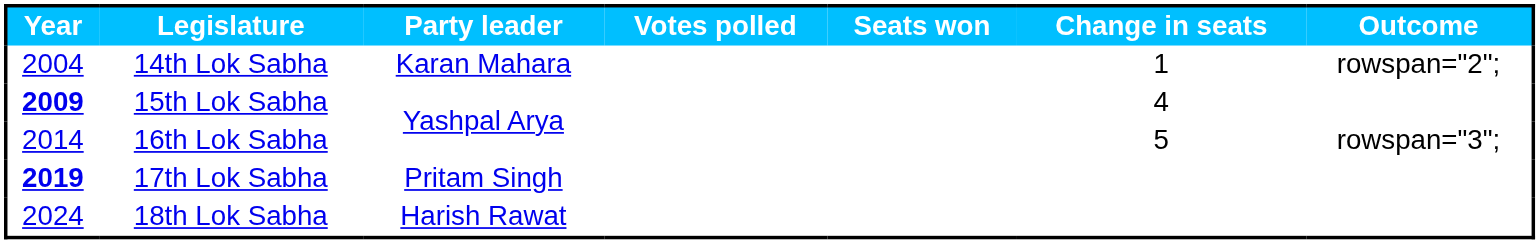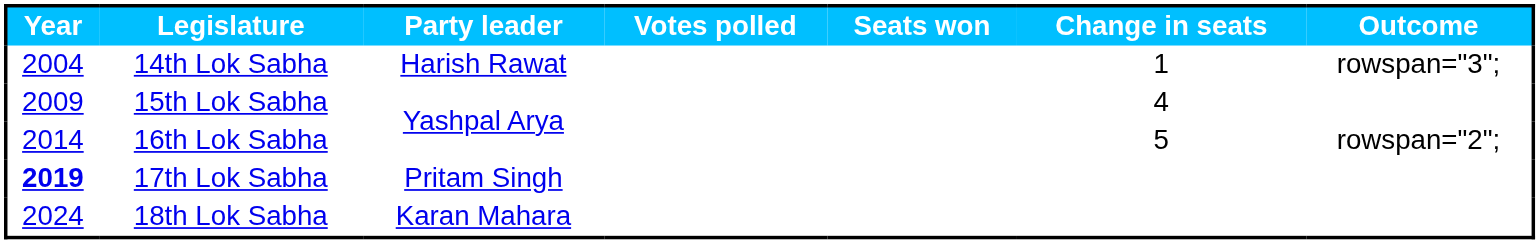(483, 64) Karan Mahara -> (483, 64) Harish Rawat
(1419, 64) rowspan="2"; -> (1419, 64) rowspan="3";
(53, 102) bold -> (53, 102) normal
(1419, 140) rowspan="3"; -> (1419, 140) rowspan="2";
(483, 216) Harish Rawat -> (483, 216) Karan Mahara
